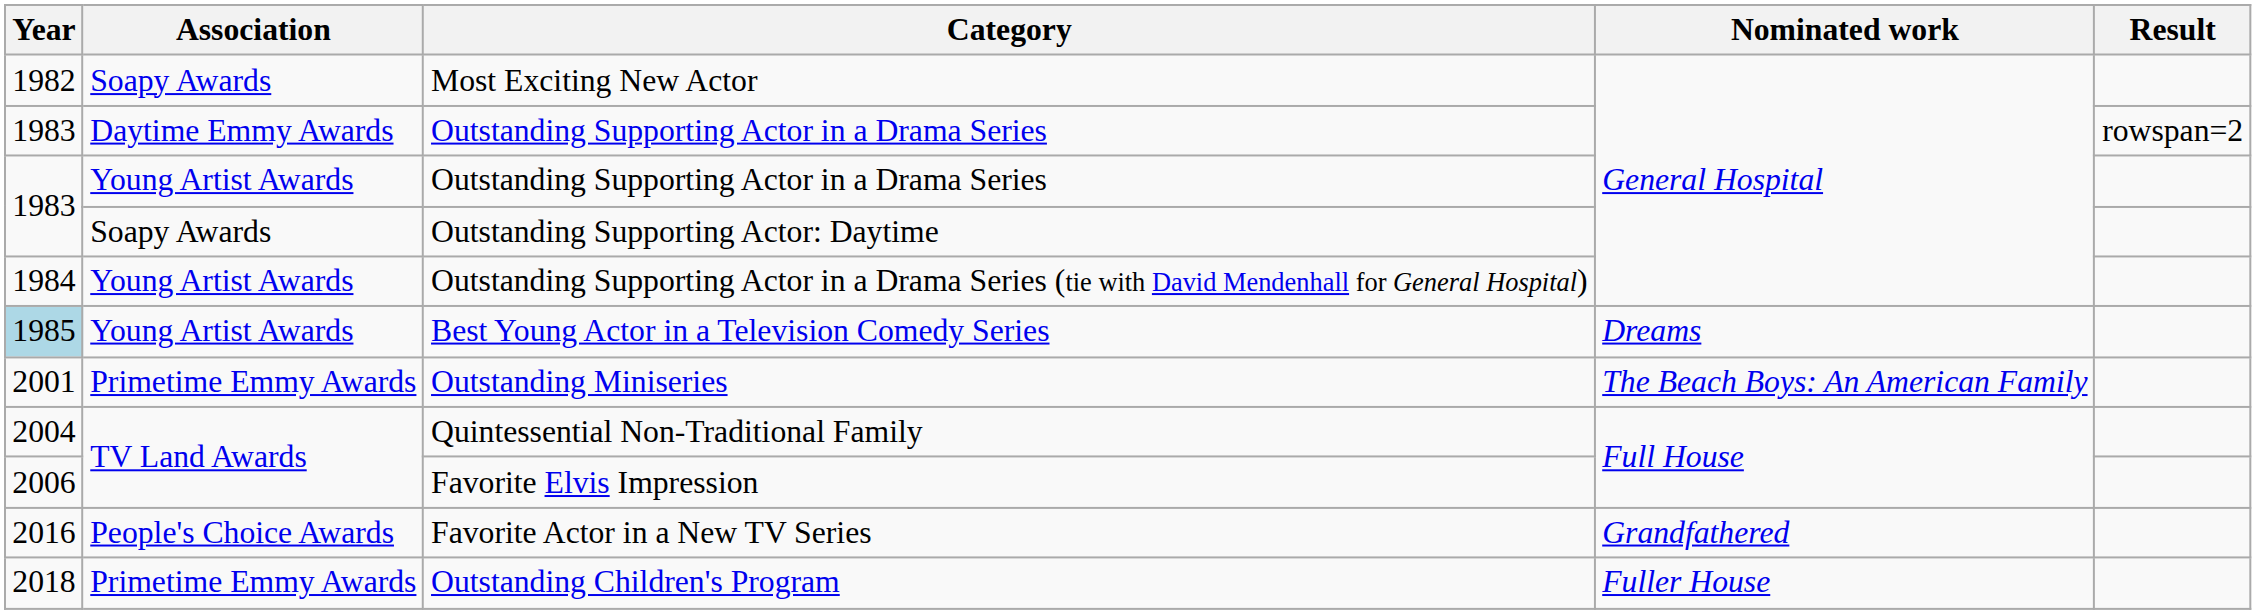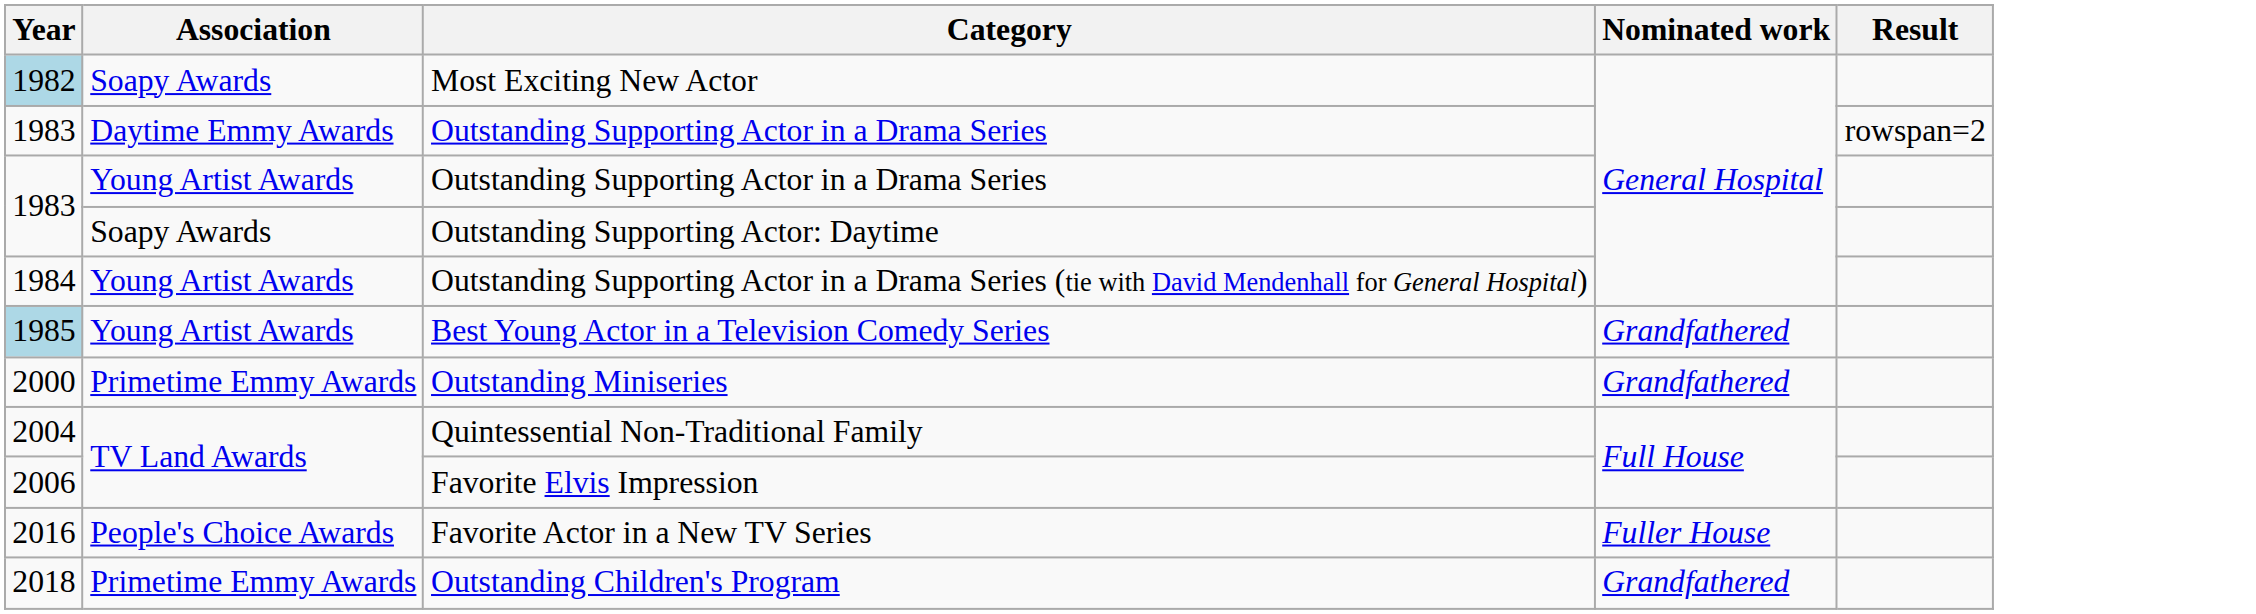(44, 79) no background -> (44, 79) lightblue background
(1652, 331) Dreams -> (1696, 331) Grandfathered
(44, 381) 2001 -> (44, 381) 2000
(1845, 381) The Beach Boys: An American Family -> (1696, 381) Grandfathered
(1696, 532) Grandfathered -> (1686, 532) Fuller House
(1686, 582) Fuller House -> (1696, 582) Grandfathered
